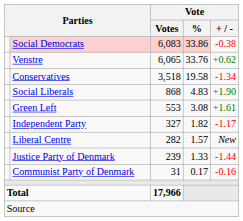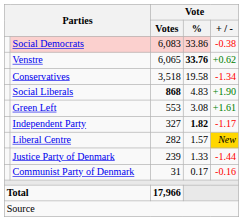(197, 60) normal -> (197, 60) bold
(173, 92) normal -> (173, 92) bold
(199, 124) normal -> (199, 124) bold
(227, 140) no background -> (227, 140) gold background
